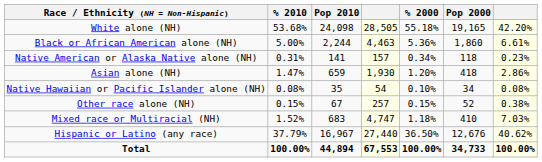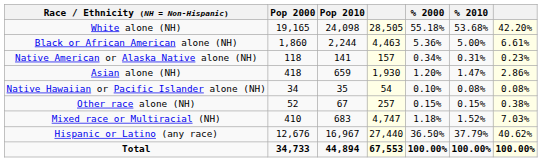columns swapped: (468, 12) <-> (290, 12)
